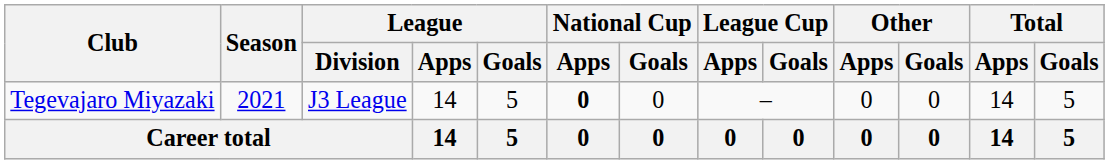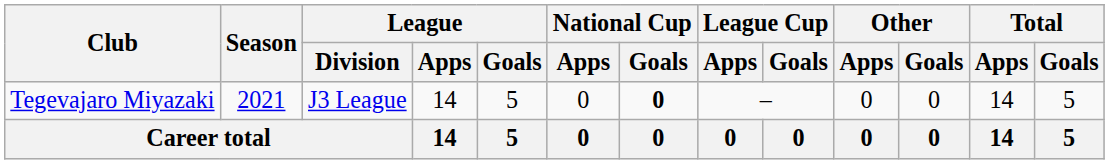(583, 100) bold -> (583, 100) normal
(658, 100) normal -> (658, 100) bold
